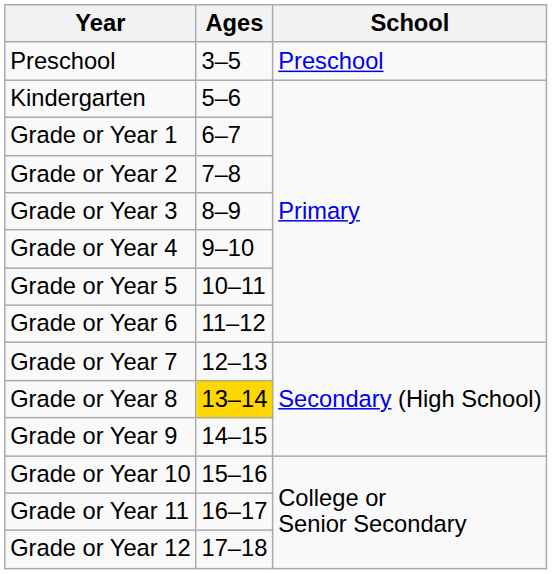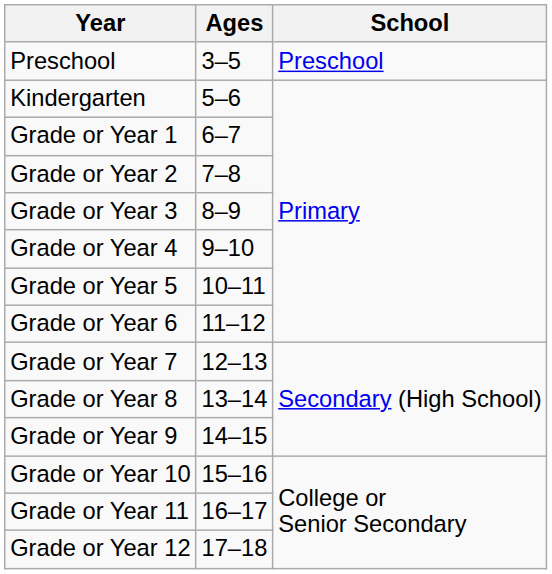(234, 398) gold background -> (234, 398) no background
